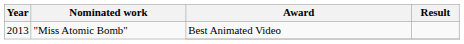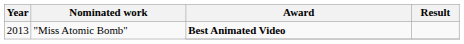(235, 30) normal -> (237, 30) bold
